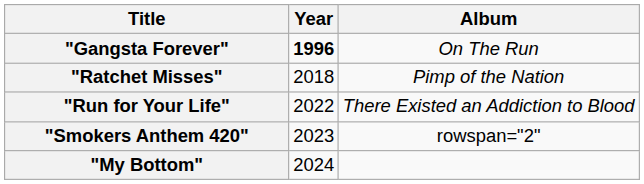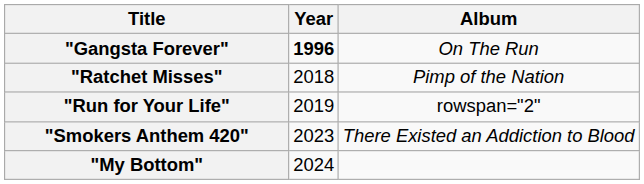(314, 106) 2022 -> (314, 106) 2019
(489, 106) There Existed an Addiction to Blood -> (489, 106) rowspan="2"
(489, 135) rowspan="2" -> (489, 135) There Existed an Addiction to Blood
